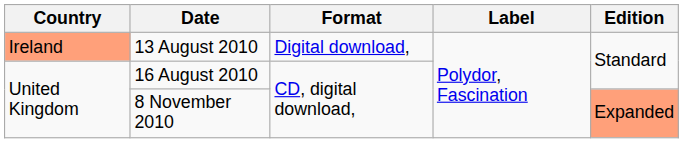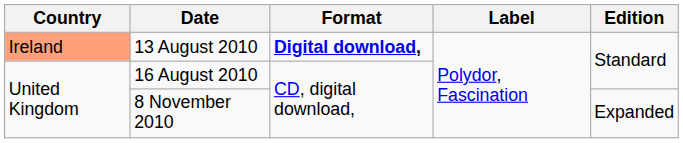(342, 46) normal -> (348, 46) bold
(634, 113) lightsalmon background -> (634, 113) no background
